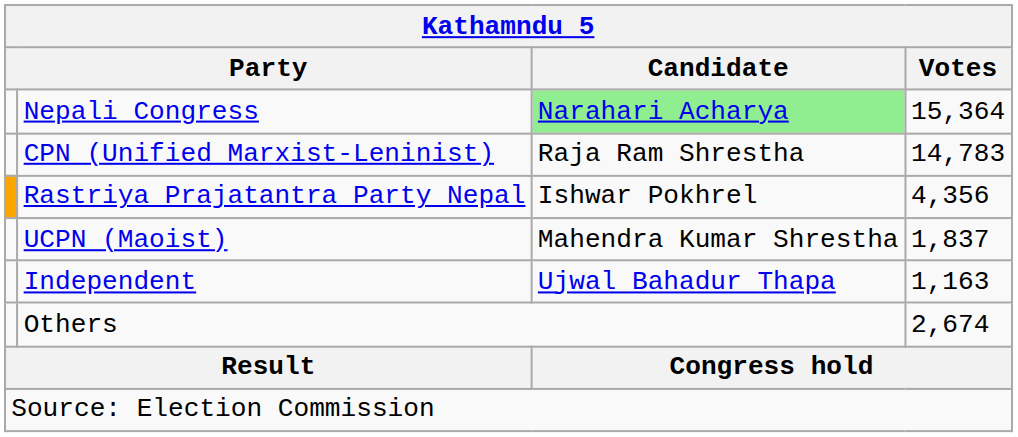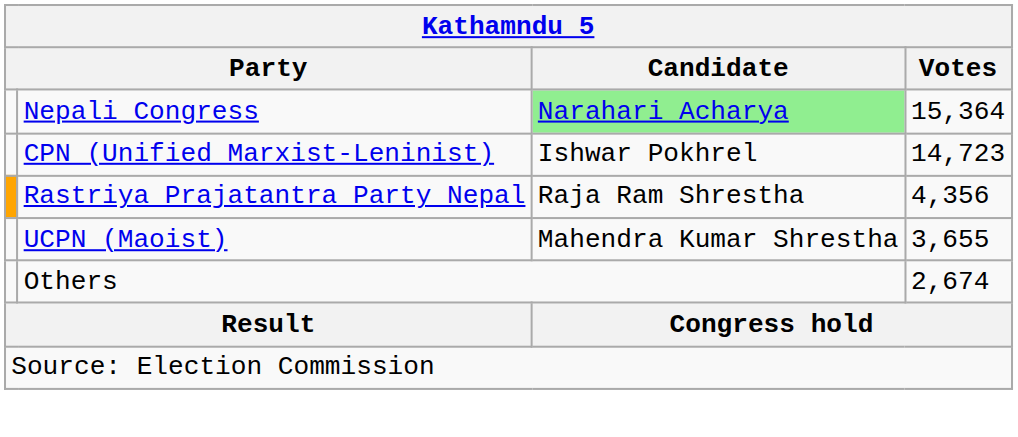(671, 154) Raja Ram Shrestha -> (648, 154) Ishwar Pokhrel
(958, 154) 14,783 -> (958, 154) 14,723
(648, 197) Ishwar Pokhrel -> (671, 197) Raja Ram Shrestha
(950, 239) 1,837 -> (950, 239) 3,655
- row: (110, 282)
